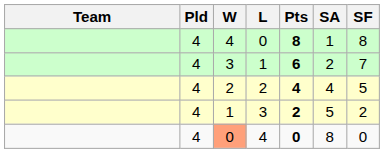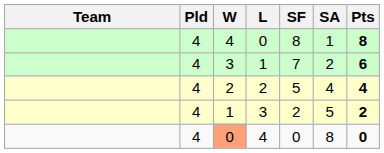columns swapped: (363, 17) <-> (296, 17)
